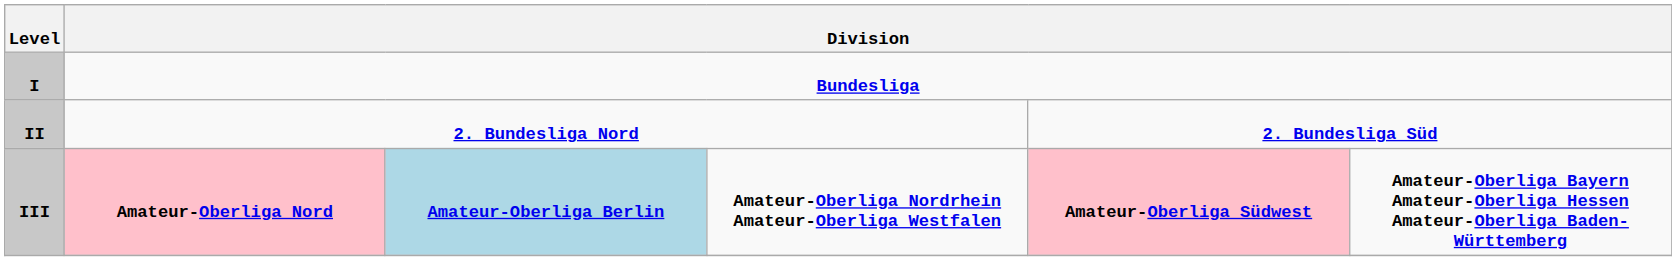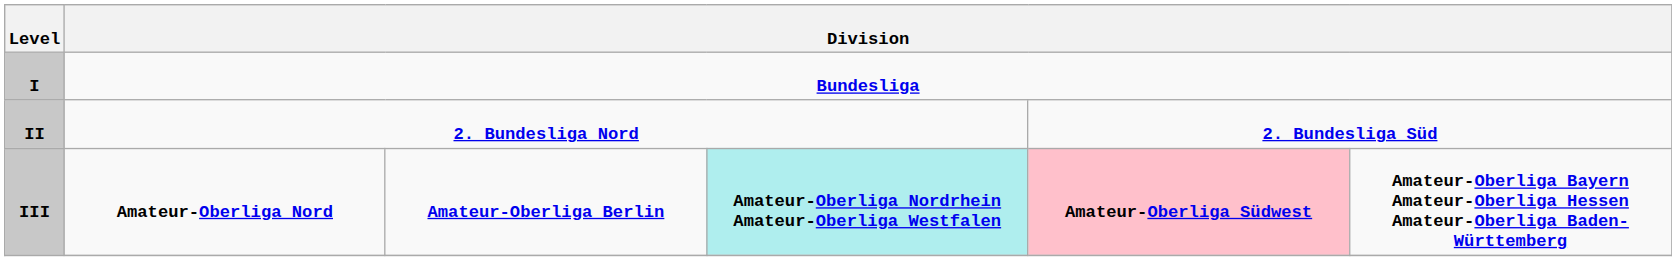(225, 211) pink background -> (225, 211) no background
(546, 211) lightblue background -> (546, 211) no background
(867, 211) no background -> (867, 211) paleturquoise background
